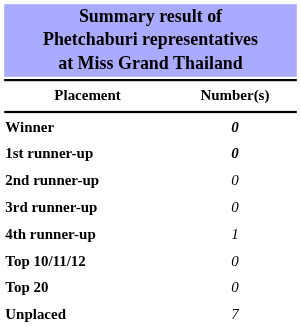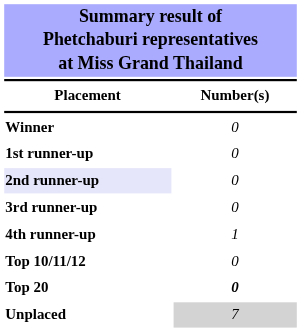(235, 126) bold -> (235, 126) normal
(235, 153) bold -> (235, 153) normal
(52, 180) no background -> (52, 180) lavender background
(235, 288) normal -> (235, 288) bold
(235, 314) no background -> (235, 314) lightgrey background
